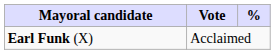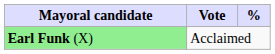(50, 37) no background -> (50, 37) lightgreen background
